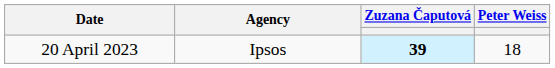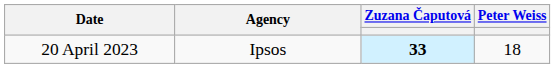(418, 49) 39 -> (418, 49) 33
